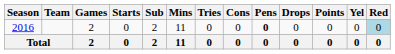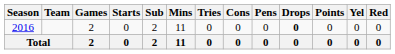(266, 27) bold -> (266, 27) normal
(296, 27) normal -> (296, 27) bold
(379, 27) lightblue background -> (379, 27) no background
